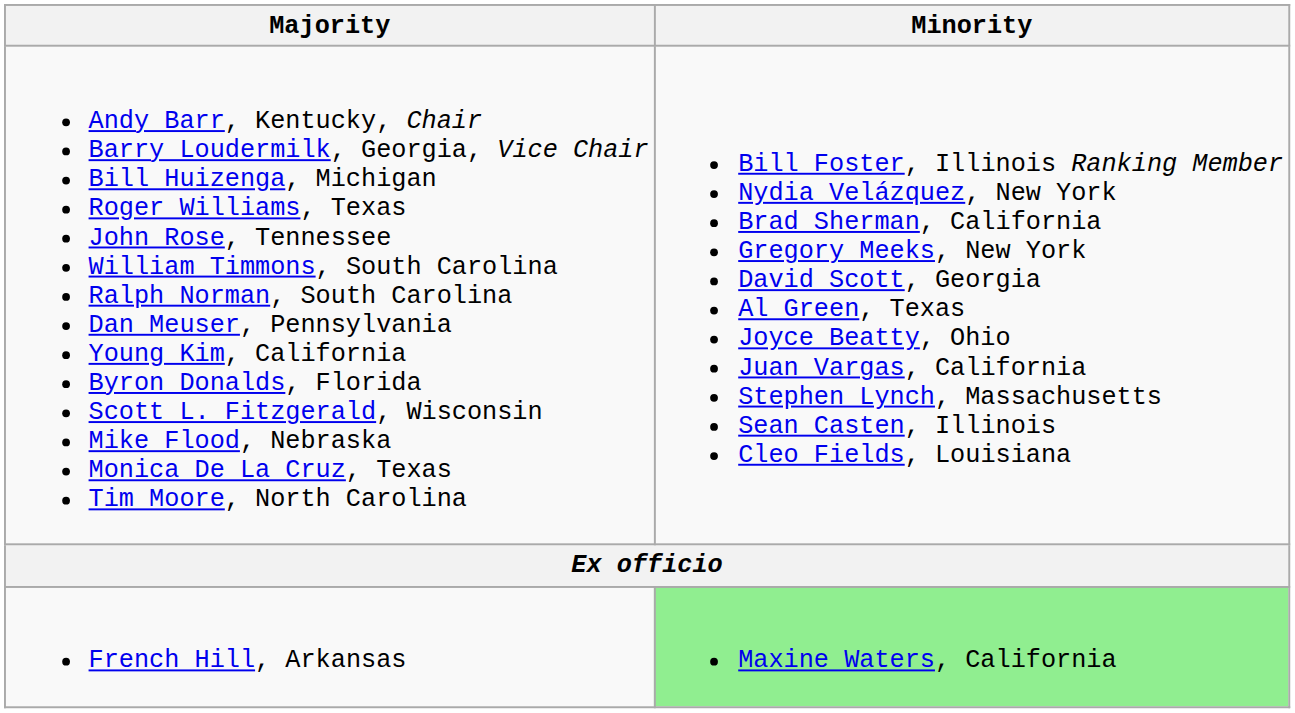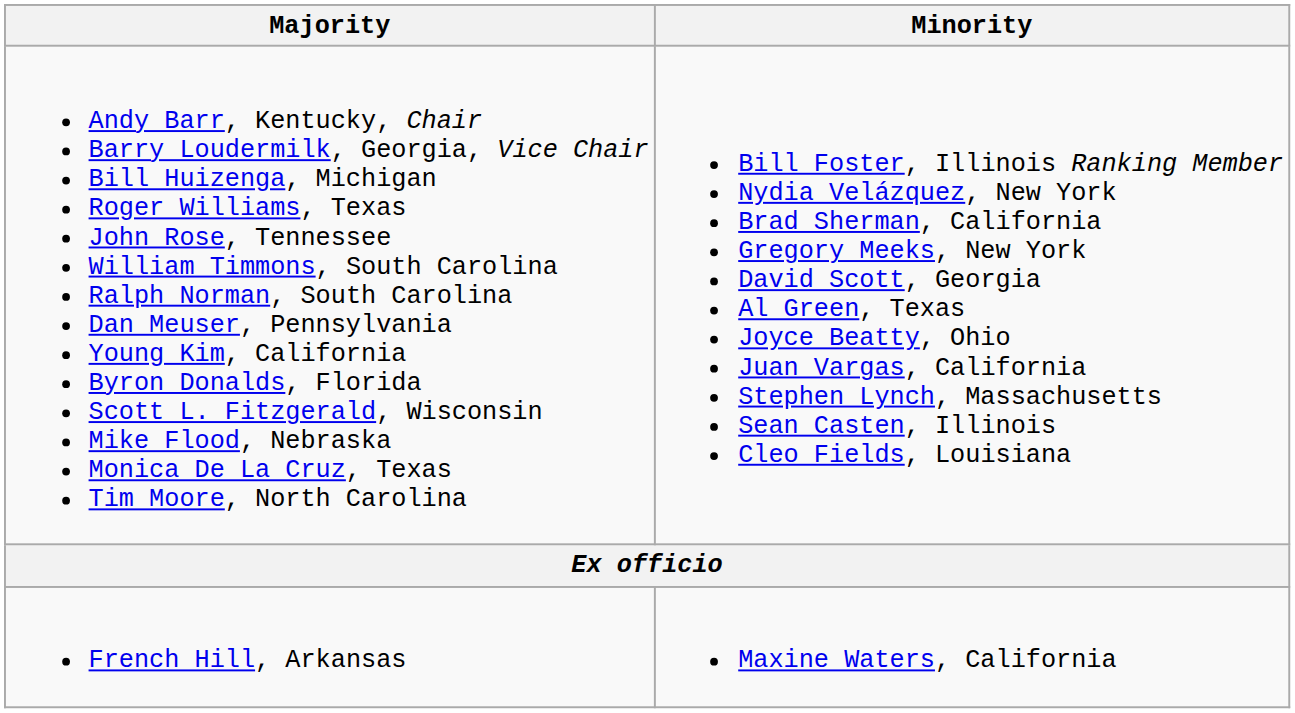(972, 661) lightgreen background -> (972, 661) no background
